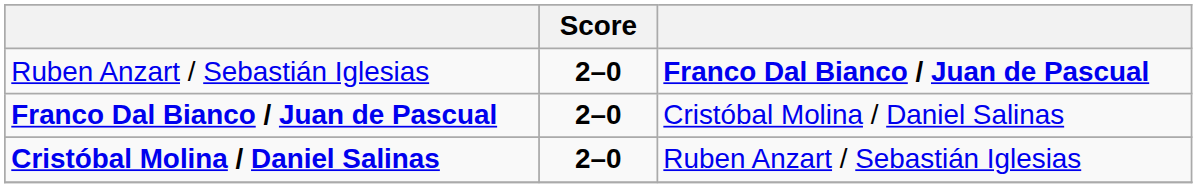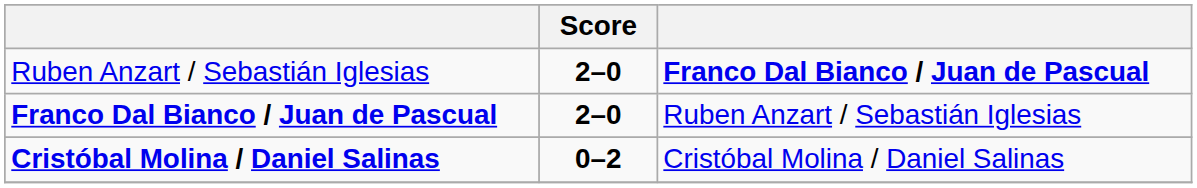(864, 114) Cristóbal Molina / Daniel Salinas -> (872, 114) Ruben Anzart / Sebastián Iglesias
(598, 159) 2–0 -> (598, 159) 0–2
(872, 159) Ruben Anzart / Sebastián Iglesias -> (864, 159) Cristóbal Molina / Daniel Salinas
